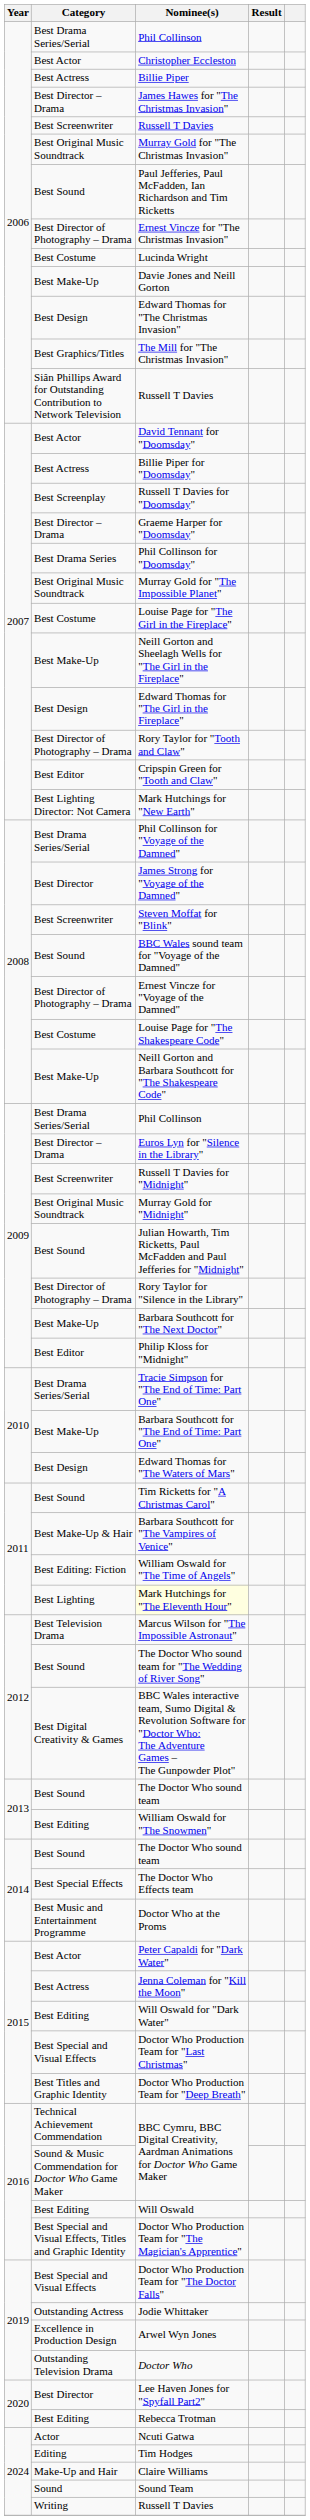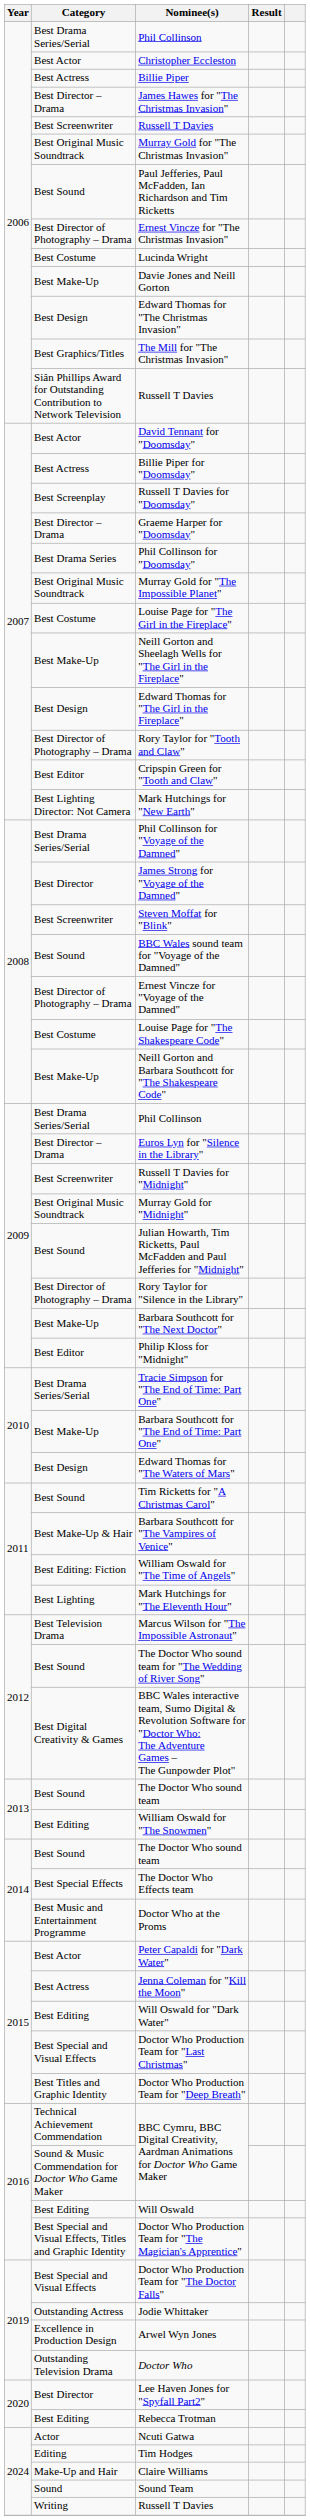(185, 1599) lightyellow background -> (185, 1599) no background
